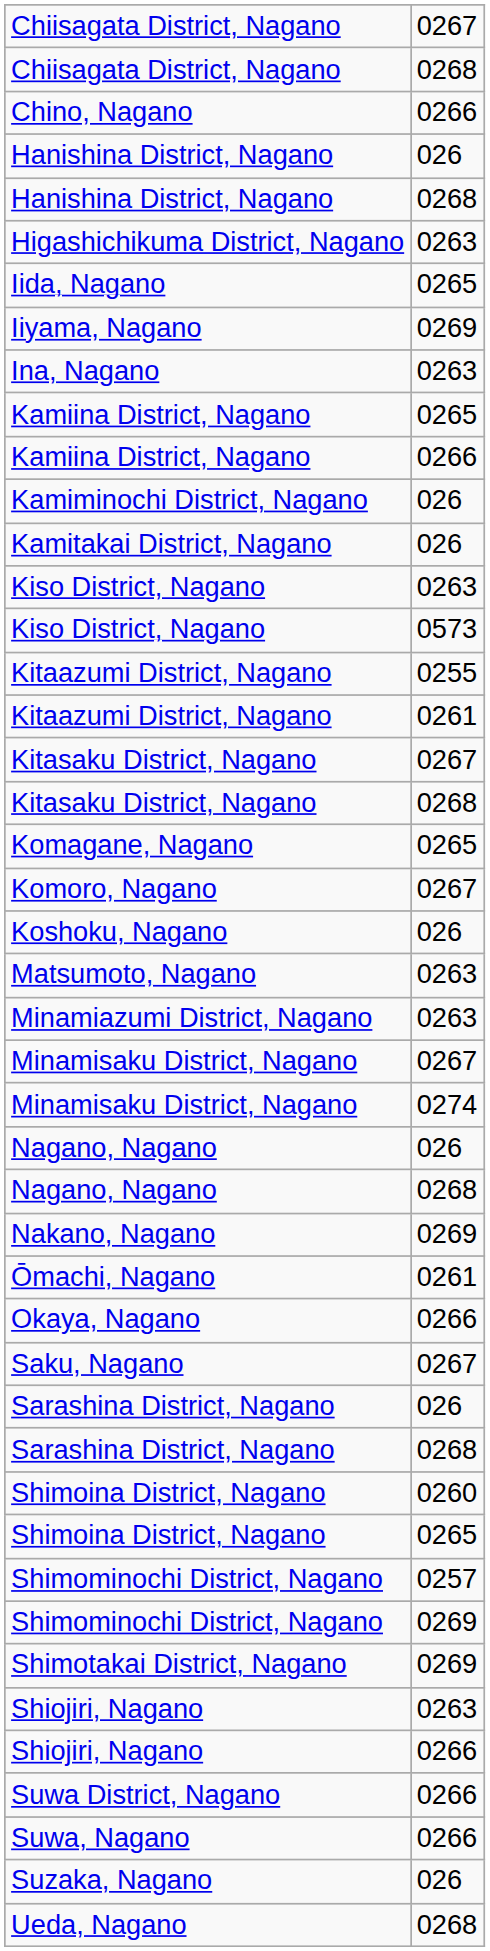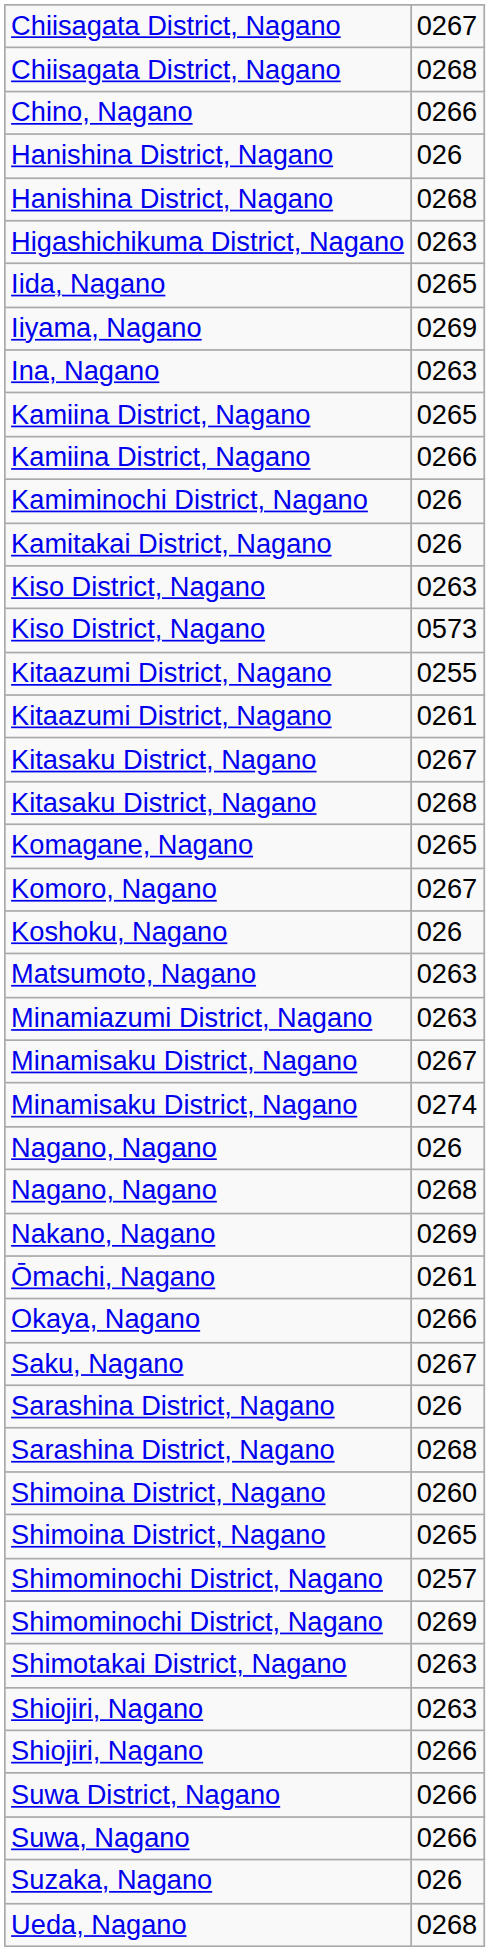(447, 1665) 0269 -> (447, 1665) 0263
